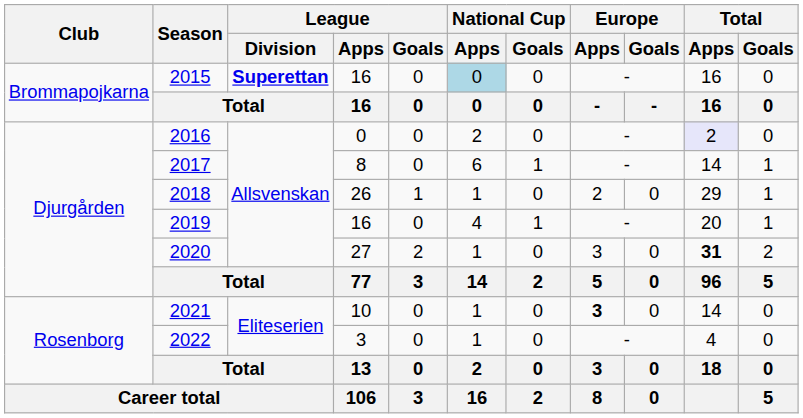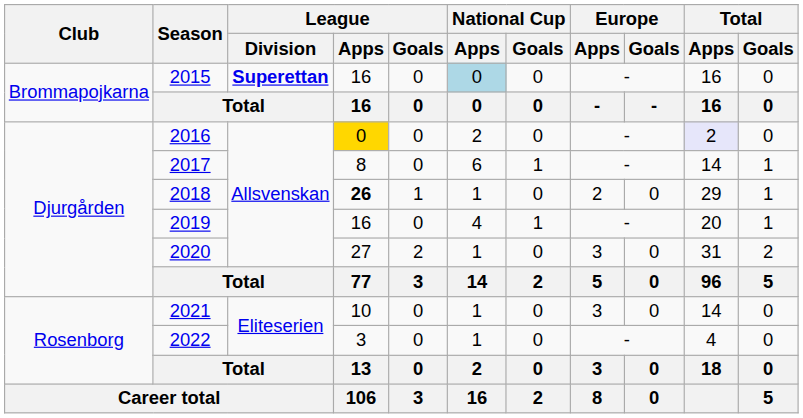(361, 135) no background -> (361, 135) gold background
(361, 194) normal -> (361, 194) bold
(711, 252) bold -> (711, 252) normal
(597, 310) bold -> (597, 310) normal
